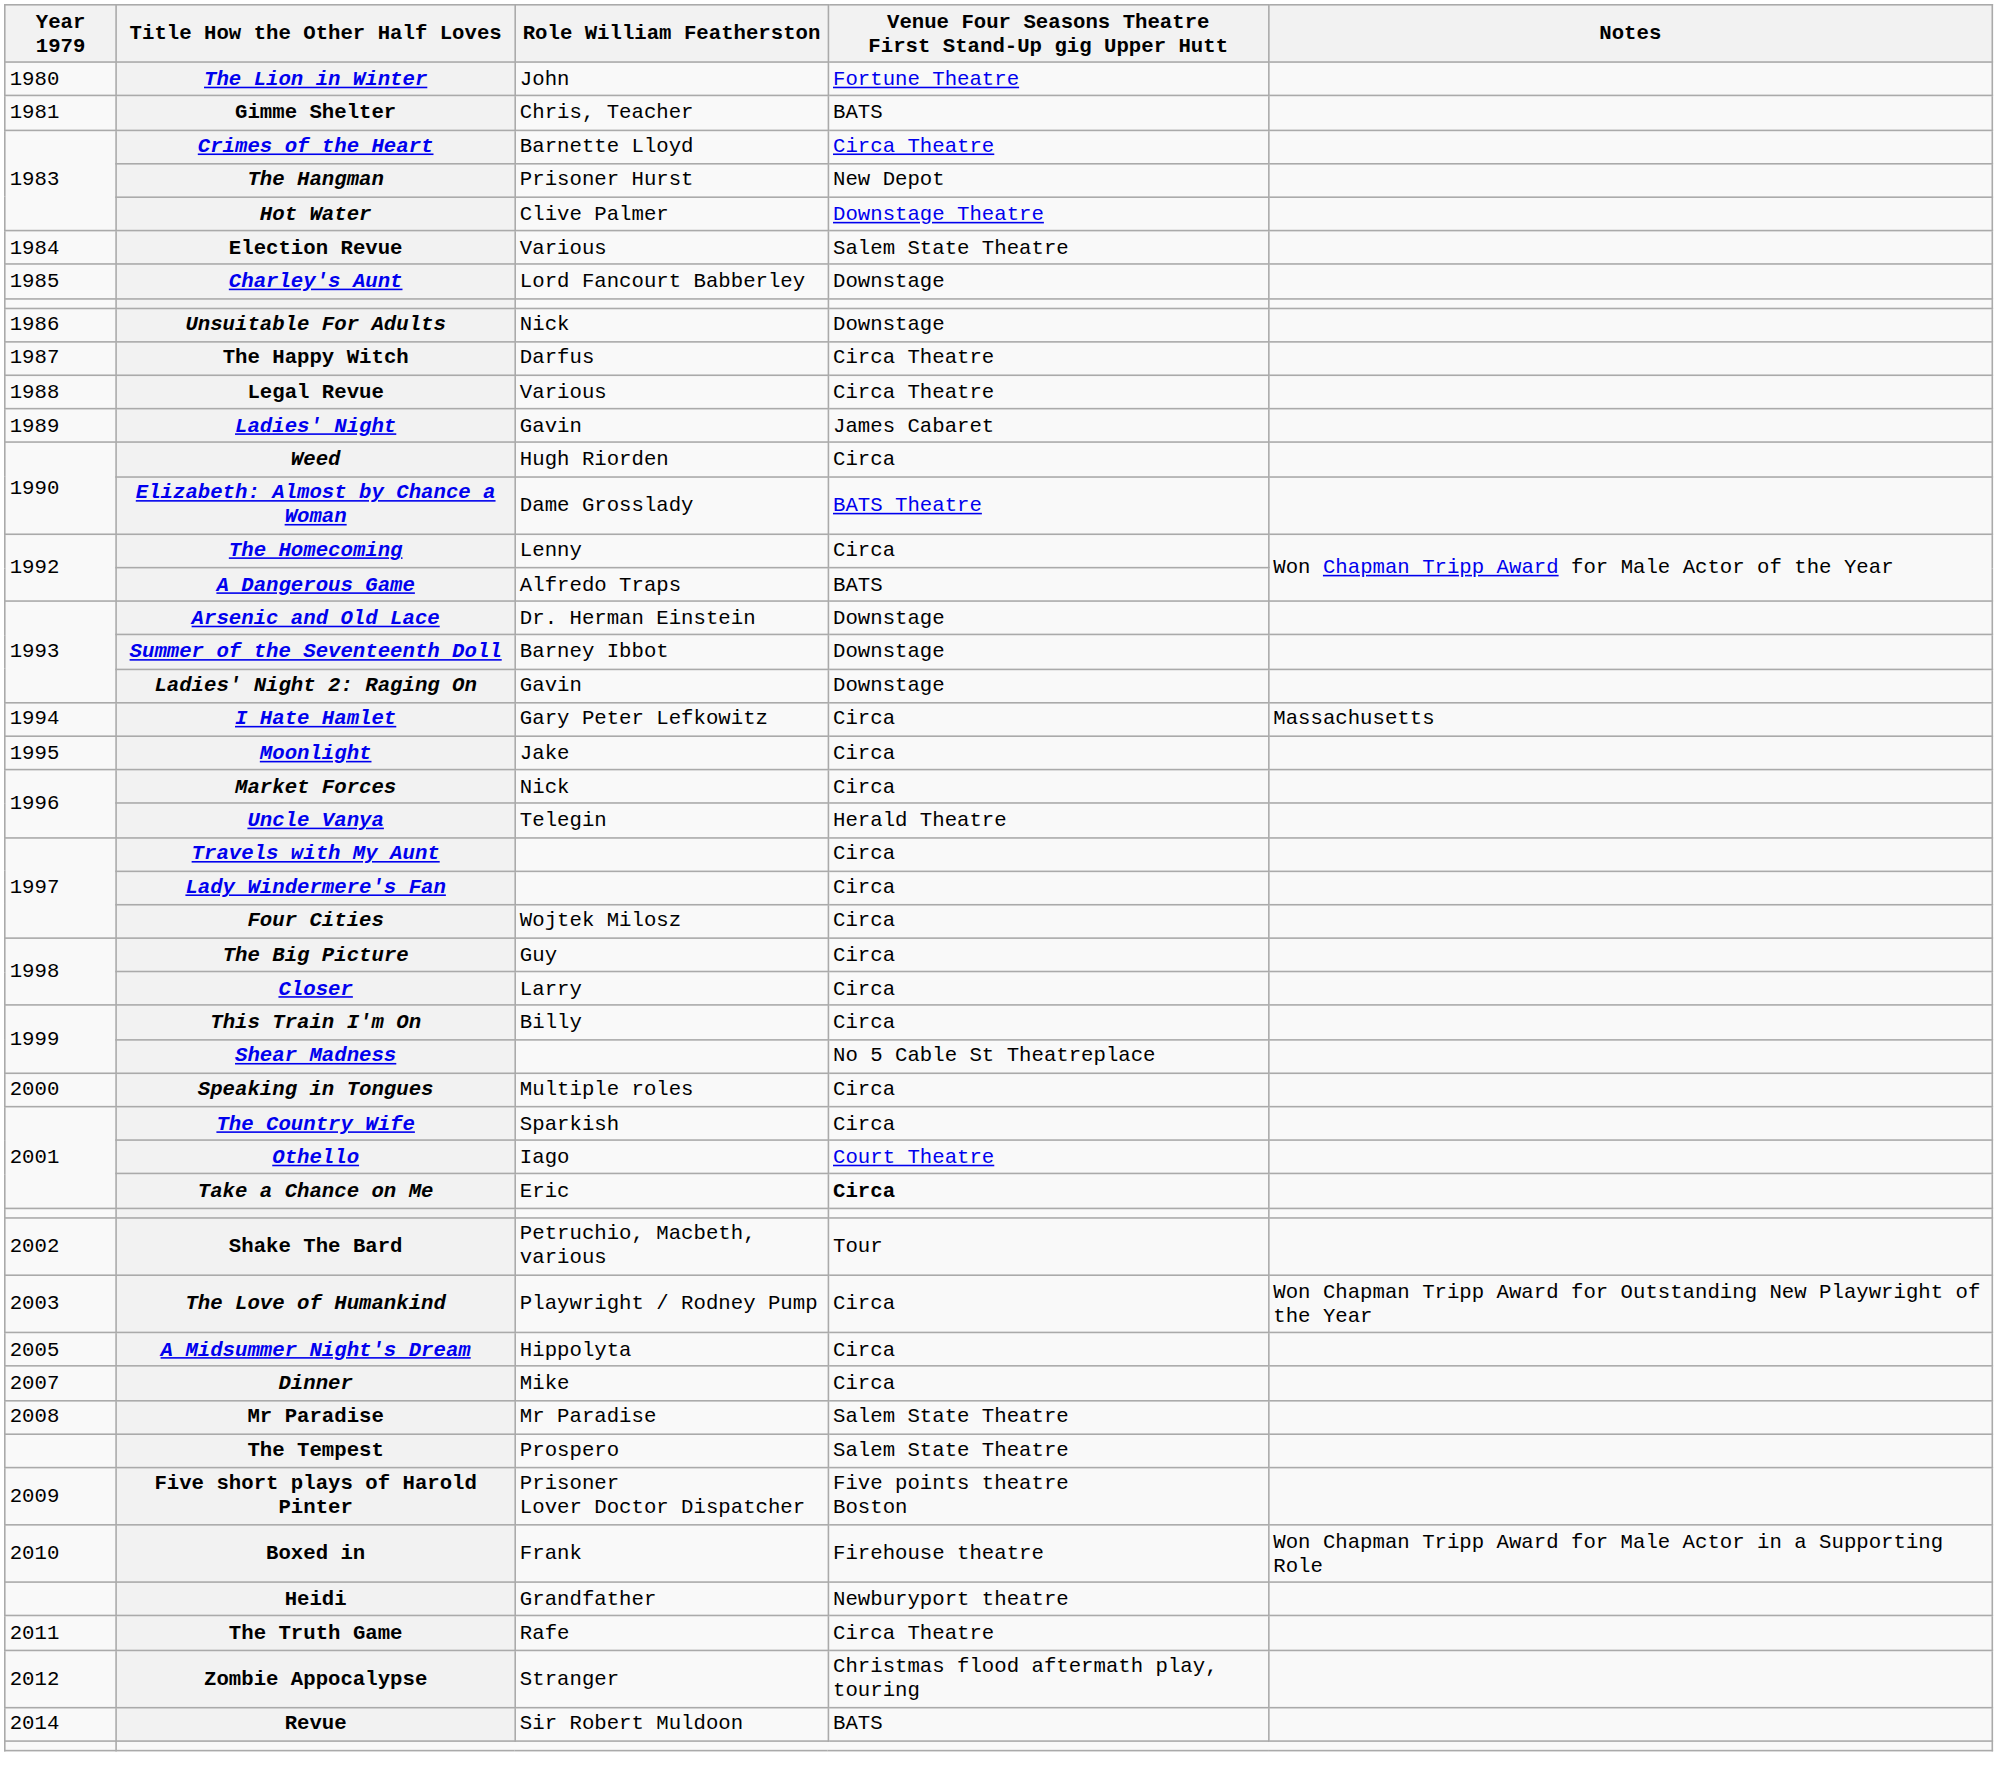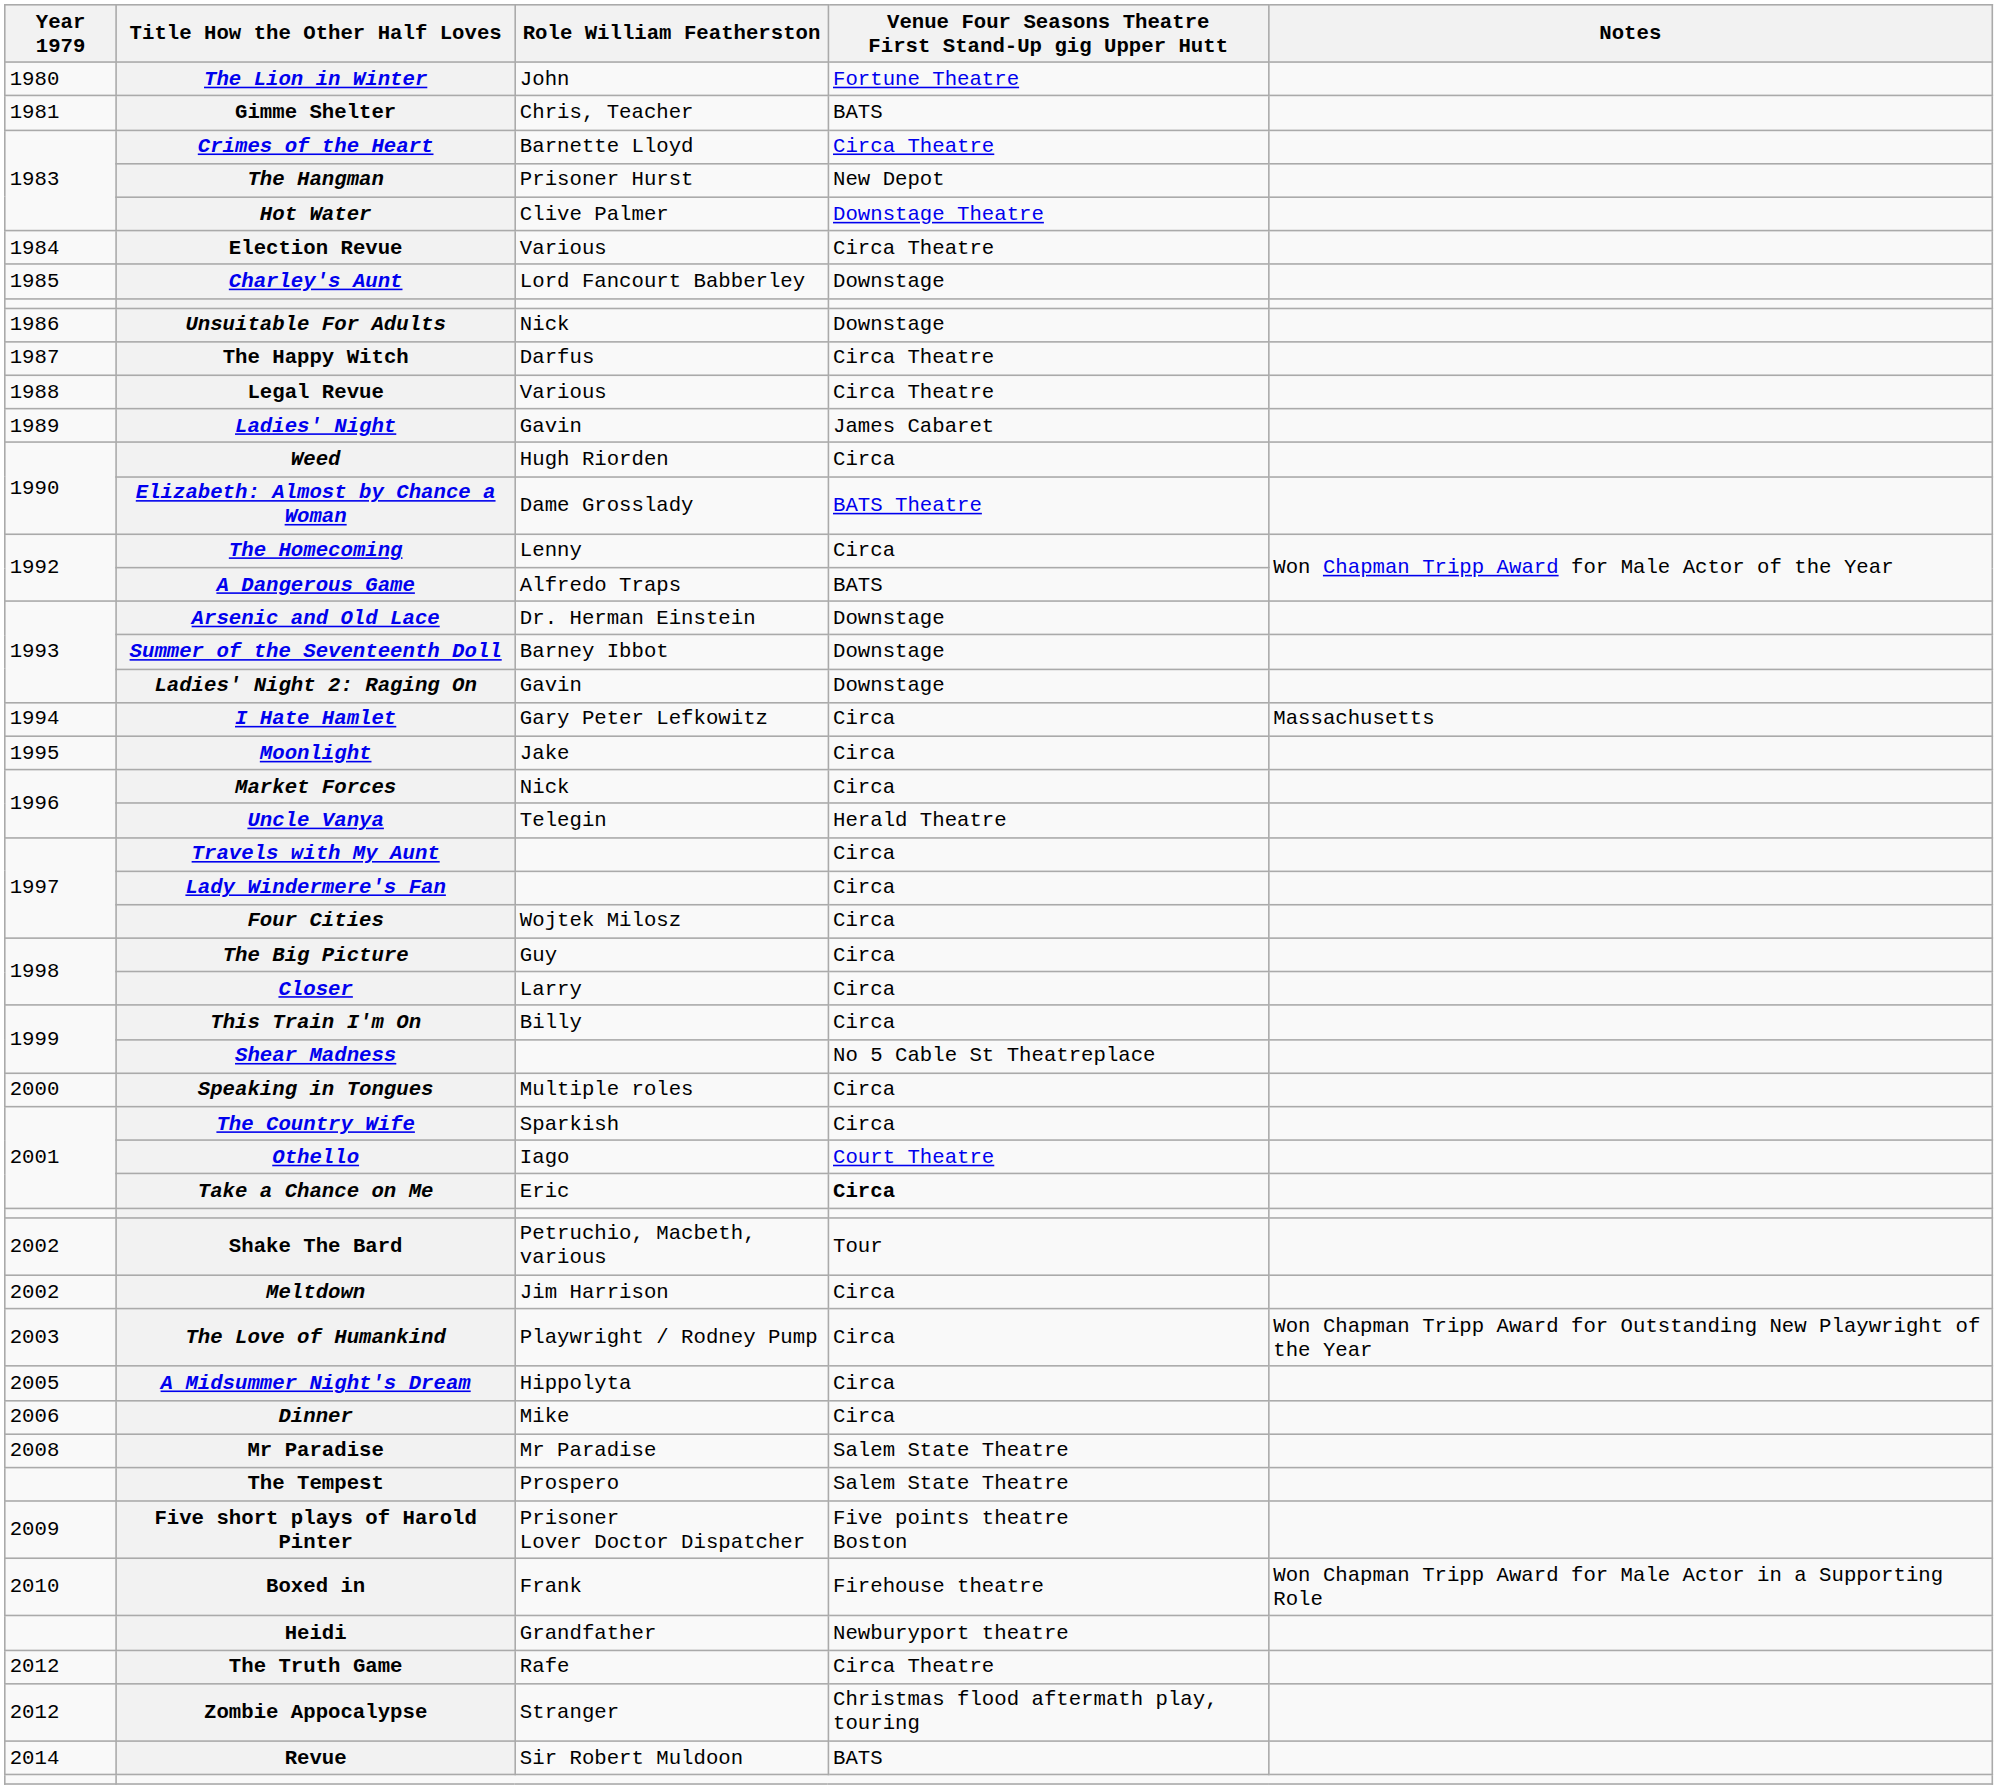(951, 248) Salem State Theatre -> (914, 248) Circa Theatre
+ row: (316, 1292)
(35, 1383) 2007 -> (35, 1417) 2006
(35, 1633) 2011 -> (35, 1667) 2012
